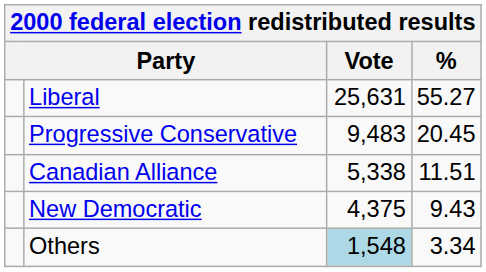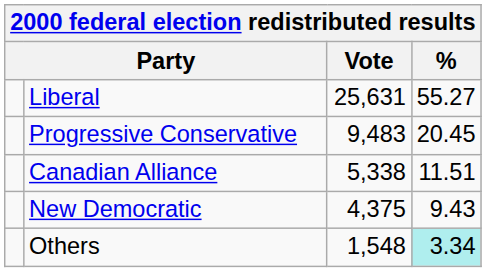(376, 246) lightblue background -> (376, 246) no background
(453, 246) no background -> (453, 246) paleturquoise background
